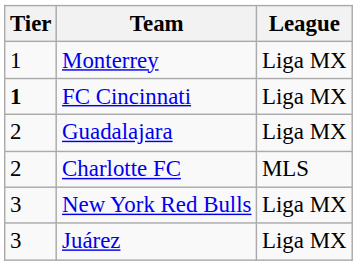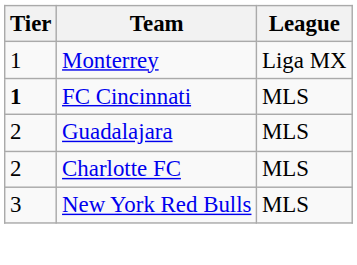(304, 96) Liga MX -> (286, 96) MLS
(304, 132) Liga MX -> (286, 132) MLS
(304, 204) Liga MX -> (286, 204) MLS
- row: (91, 241)
